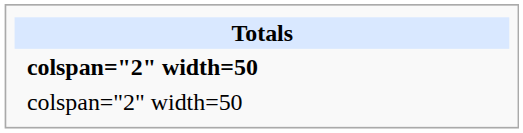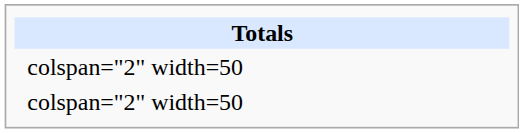(142, 67) bold -> (135, 67) normal
